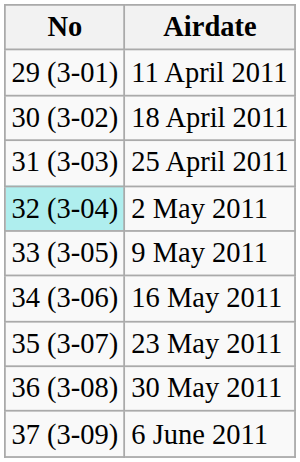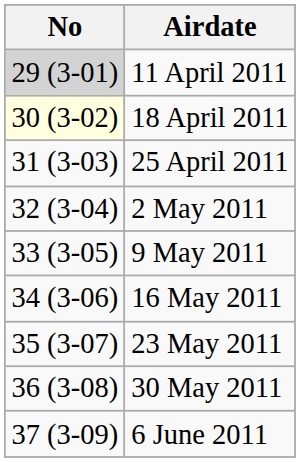(65, 72) no background -> (65, 72) lightgrey background
(65, 117) no background -> (65, 117) lightyellow background
(65, 207) paleturquoise background -> (65, 207) no background
